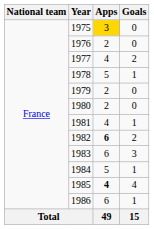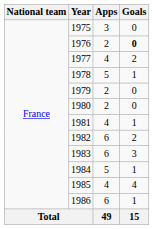(106, 28) gold background -> (106, 28) no background
(134, 43) normal -> (134, 43) bold
(106, 138) bold -> (106, 138) normal
(106, 185) bold -> (106, 185) normal
